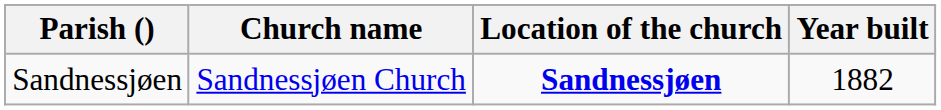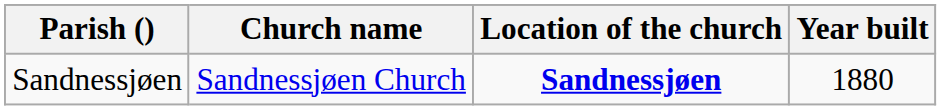(863, 78) 1882 -> (863, 78) 1880
